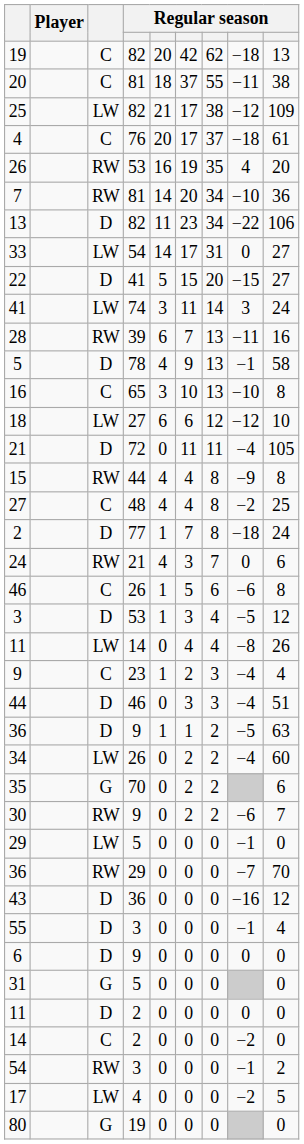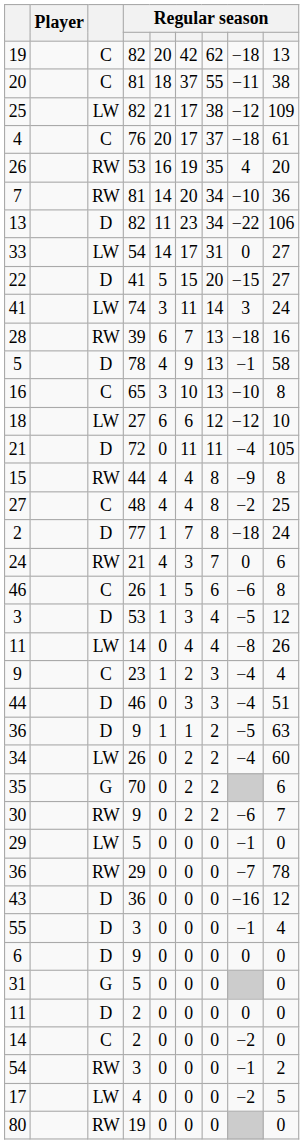(246, 336) −11 -> (246, 336) −18
(281, 871) 70 -> (281, 871) 78
(106, 1125) G -> (106, 1125) RW
